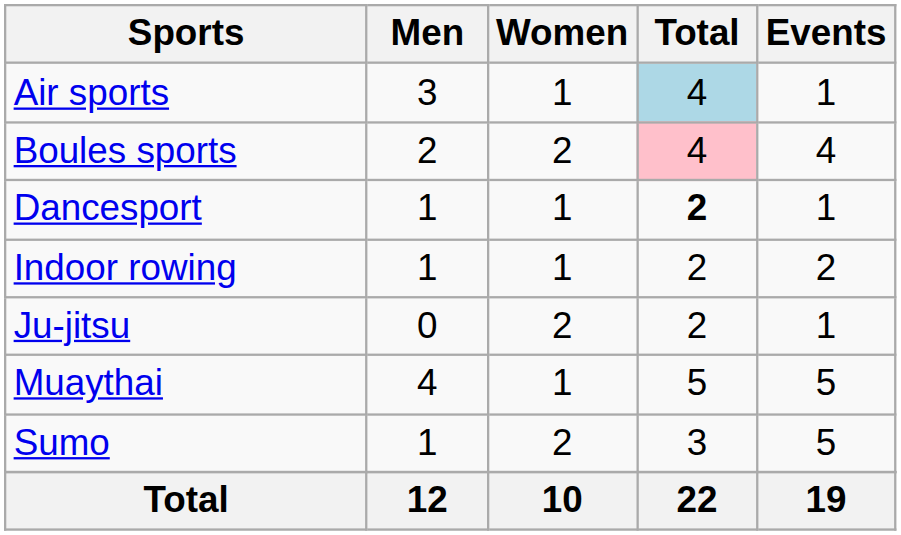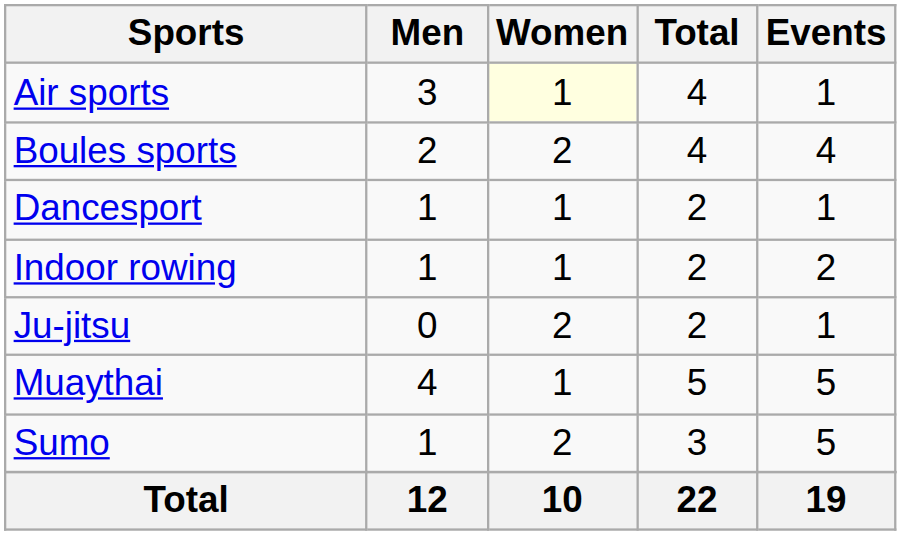(562, 92) no background -> (562, 92) lightyellow background
(697, 92) lightblue background -> (697, 92) no background
(697, 150) pink background -> (697, 150) no background
(697, 208) bold -> (697, 208) normal
